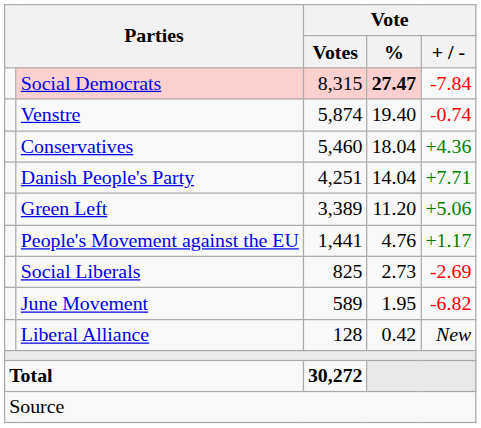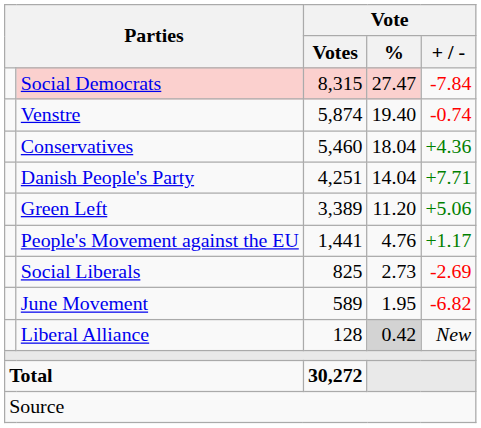(394, 83) bold -> (394, 83) normal
(399, 334) no background -> (399, 334) lightgrey background
